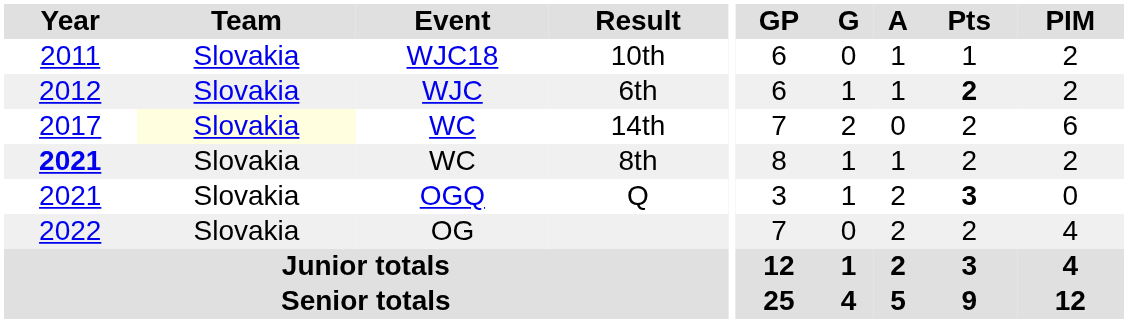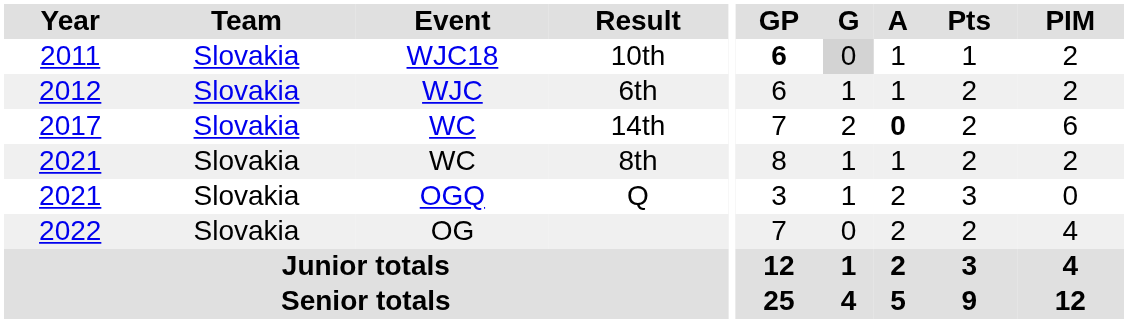(779, 56) normal -> (779, 56) bold
(849, 56) no background -> (849, 56) lightgrey background
(969, 91) bold -> (969, 91) normal
(246, 126) lightyellow background -> (246, 126) no background
(898, 126) normal -> (898, 126) bold
(70, 161) bold -> (70, 161) normal
(969, 196) bold -> (969, 196) normal
